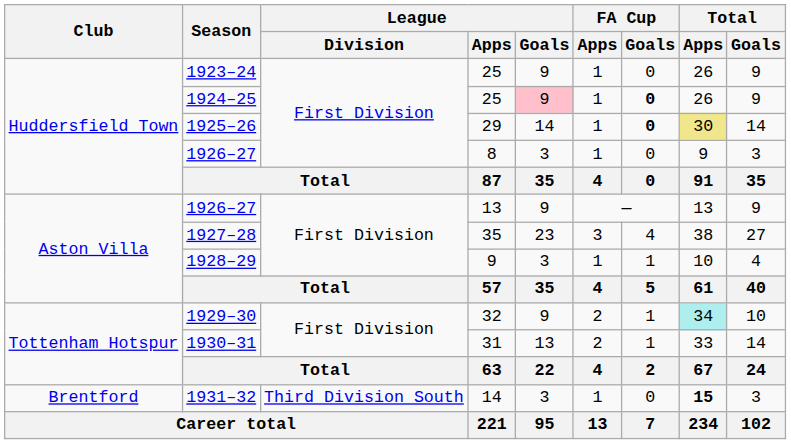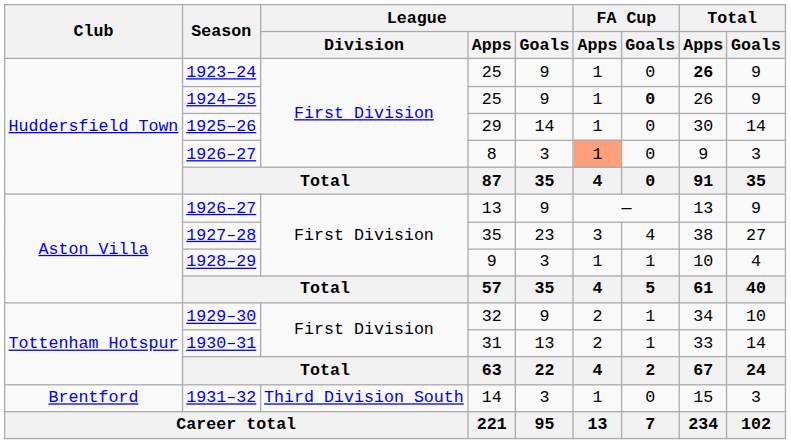(703, 72) normal -> (703, 72) bold
(545, 100) pink background -> (545, 100) no background
(650, 127) bold -> (650, 127) normal
(703, 127) khaki background -> (703, 127) no background
(597, 154) no background -> (597, 154) lightsalmon background
(703, 317) paleturquoise background -> (703, 317) no background
(703, 398) bold -> (703, 398) normal
